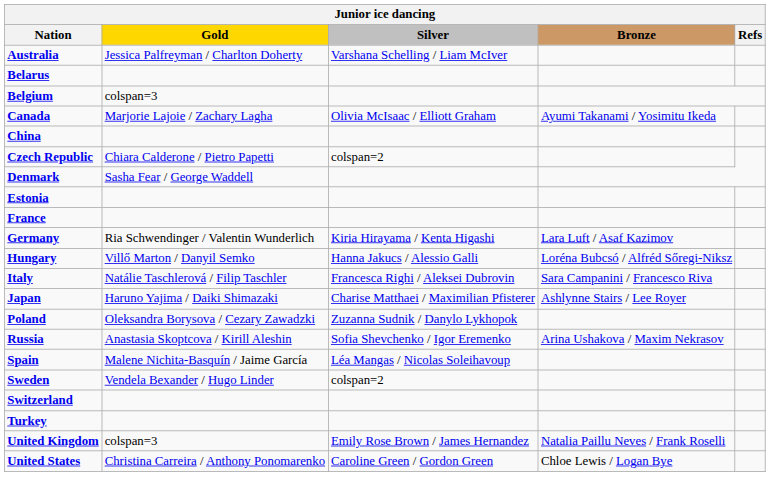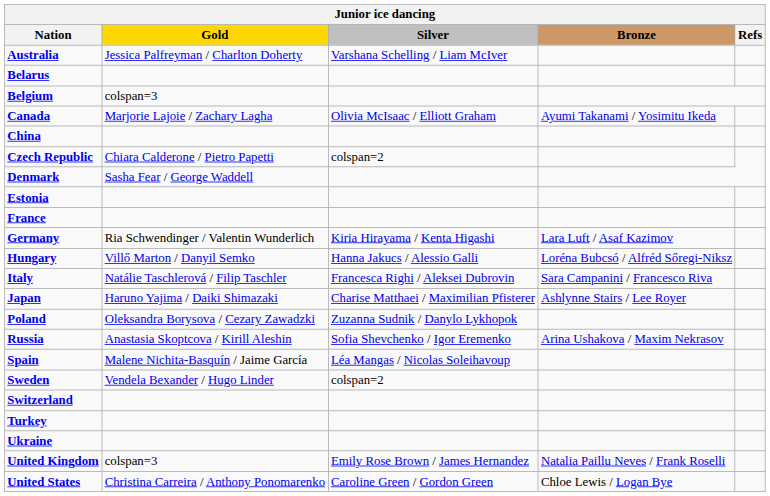+ row: (30, 440)
